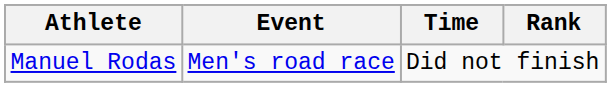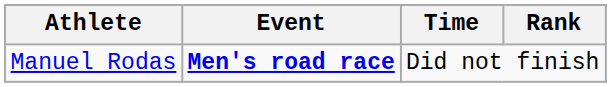(291, 63) normal -> (291, 63) bold
